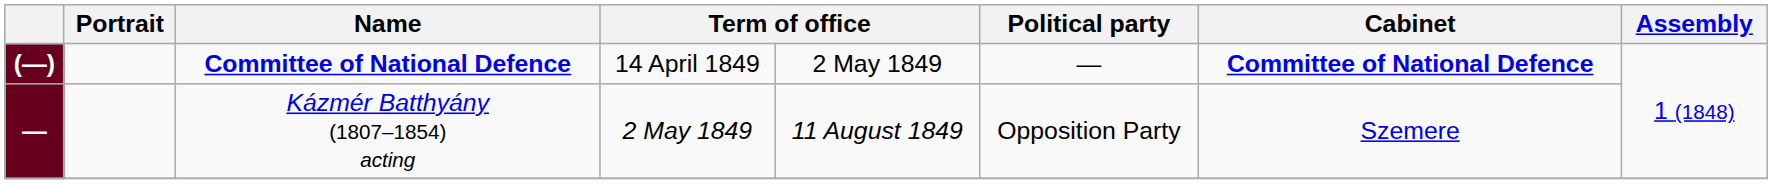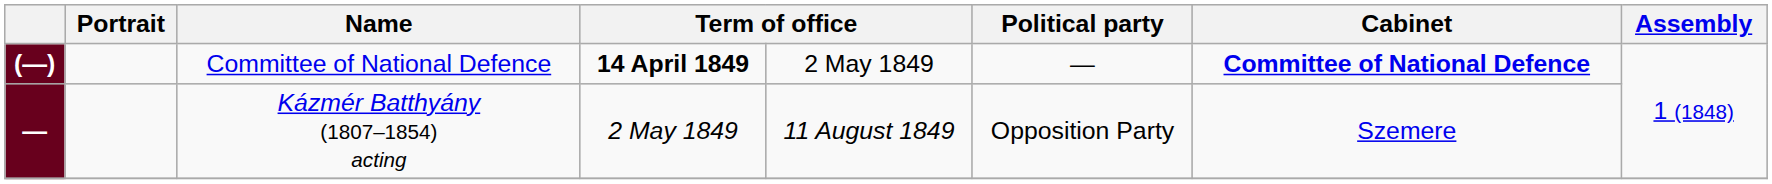(388, 63) bold -> (379, 63) normal
(687, 63) normal -> (673, 63) bold
